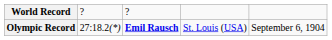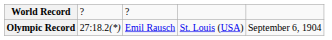(152, 27) bold -> (150, 27) normal
